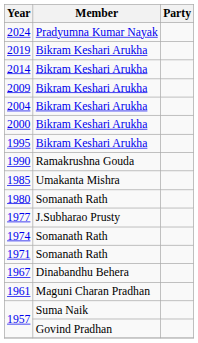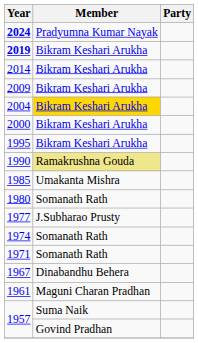(19, 32) normal -> (19, 32) bold
(19, 50) normal -> (19, 50) bold
(92, 106) no background -> (92, 106) gold background
(85, 161) no background -> (85, 161) khaki background
